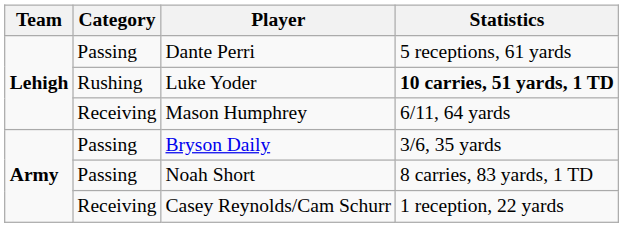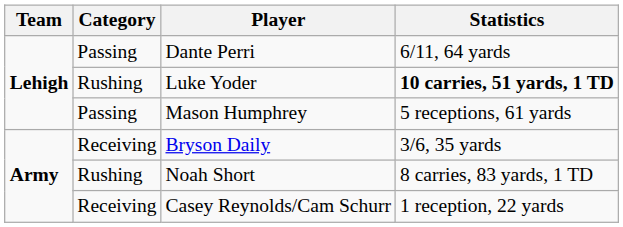(486, 51) 5 receptions, 61 yards -> (455, 51) 6/11, 64 yards
(117, 113) Receiving -> (107, 113) Passing
(455, 113) 6/11, 64 yards -> (486, 113) 5 receptions, 61 yards
(107, 144) Passing -> (117, 144) Receiving
(107, 175) Passing -> (110, 175) Rushing
